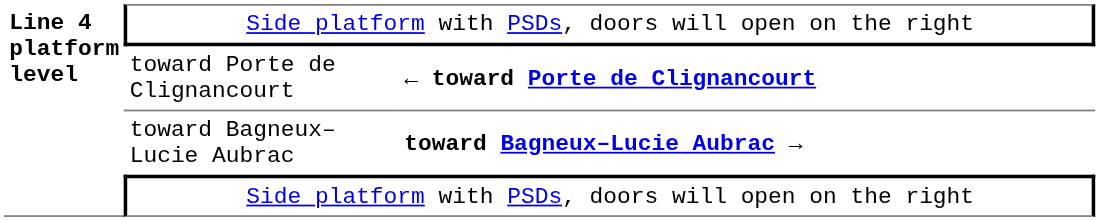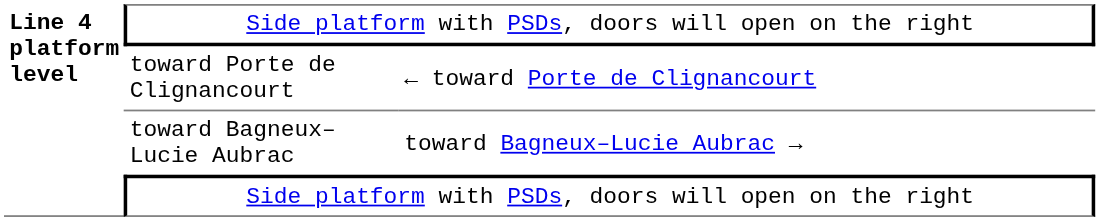(610, 78) bold -> (610, 78) normal
(603, 143) bold -> (603, 143) normal
